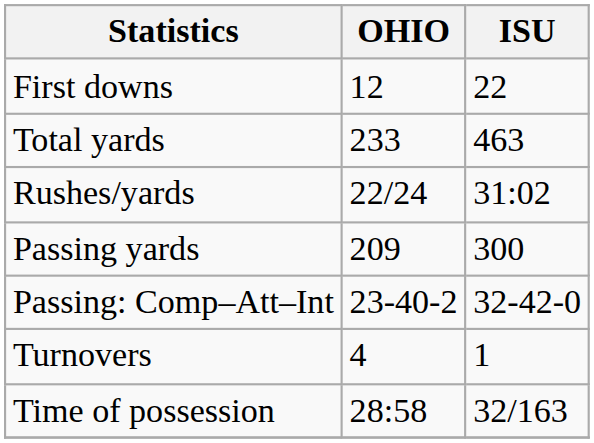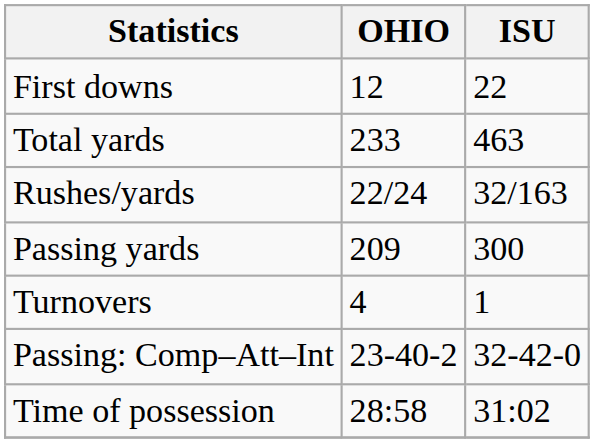(512, 193) 31:02 -> (521, 193) 32/163
rows swapped: (173, 301) <-> (82, 355)
(521, 409) 32/163 -> (512, 409) 31:02
